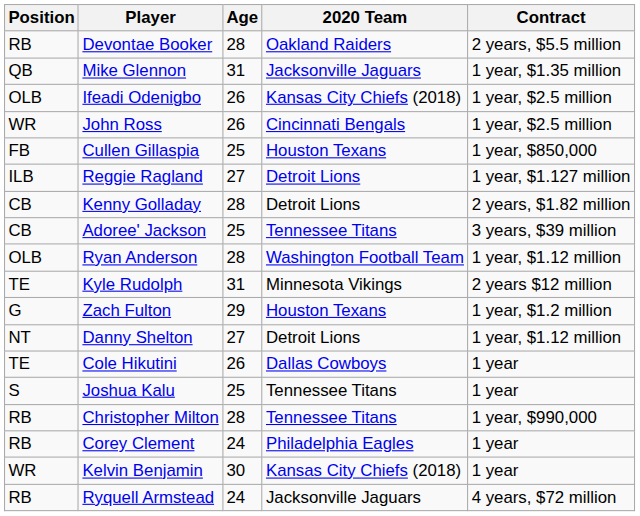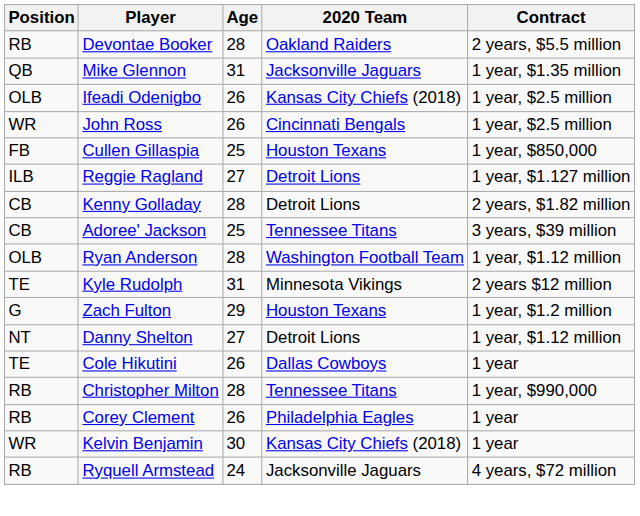- row: (129, 390)
(236, 444) 24 -> (236, 417) 26
